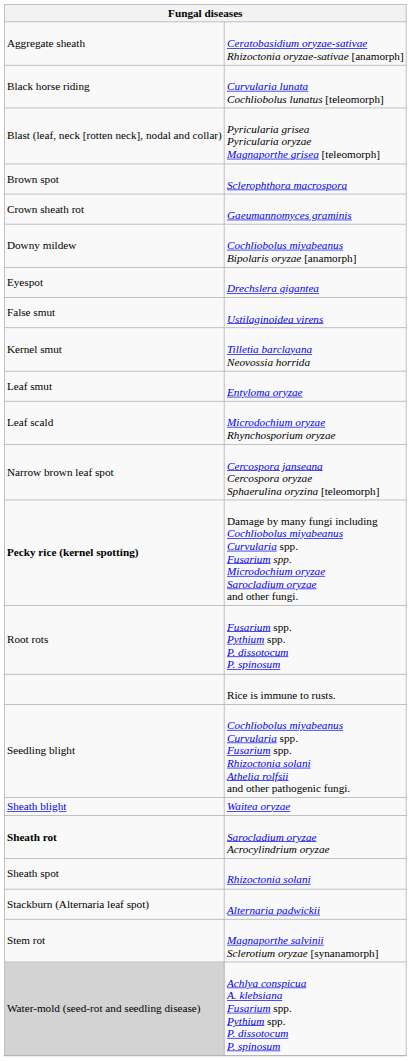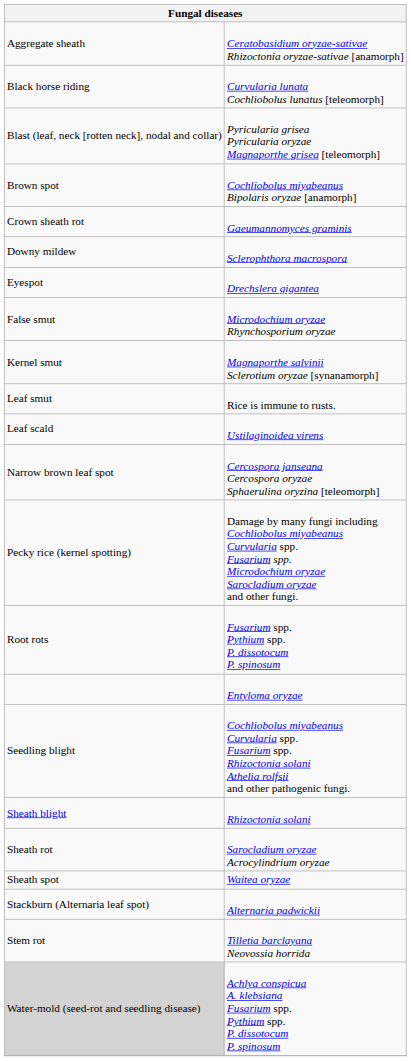(287, 185) Sclerophthora macrospora -> (292, 191) Cochliobolus miyabeanus Bipolaris oryzae [anamorph]
(292, 252) Cochliobolus miyabeanus Bipolaris oryzae [anamorph] -> (287, 258) Sclerophthora macrospora
(275, 319) Ustilaginoidea virens -> (281, 325) Microdochium oryzae Rhynchosporium oryzae
(270, 355) Tilletia barclayana Neovossia horrida -> (303, 368) Magnaporthe salvinii Sclerotium oryzae [synanamorph]
(265, 392) Entyloma oryzae -> (281, 405) Rice is immune to rusts.
(281, 429) Microdochium oryzae Rhynchosporium oryzae -> (275, 435) Ustilaginoidea virens
(73, 552) bold -> (69, 552) normal
(281, 695) Rice is immune to rusts. -> (265, 695) Entyloma oryzae
(259, 806) Waitea oryzae -> (269, 819) Rhizoctonia solani
(32, 837) bold -> (30, 849) normal
(269, 880) Rhizoctonia solani -> (259, 880) Waitea oryzae
(303, 947) Magnaporthe salvinii Sclerotium oryzae [synanamorph] -> (270, 947) Tilletia barclayana Neovossia horrida
